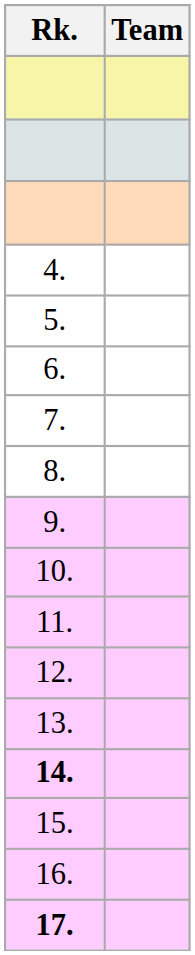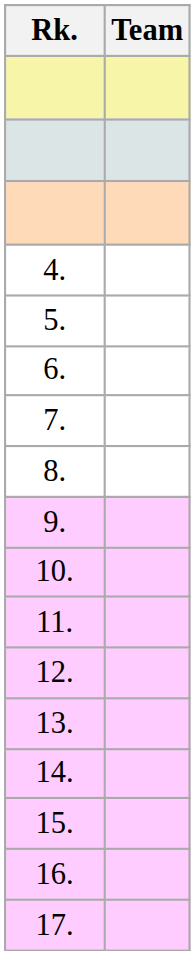(55, 773) bold -> (55, 773) normal
(55, 924) bold -> (55, 924) normal
